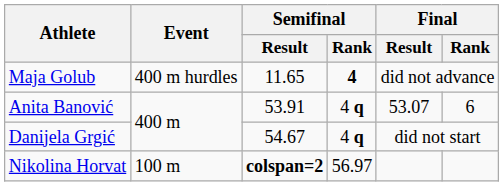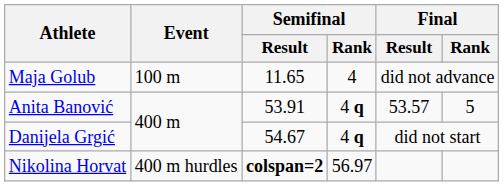(186, 77) 400 m hurdles -> (157, 77) 100 m
(352, 77) bold -> (352, 77) normal
(409, 107) 53.07 -> (409, 107) 53.57
(470, 107) 6 -> (470, 107) 5
(157, 166) 100 m -> (186, 166) 400 m hurdles
